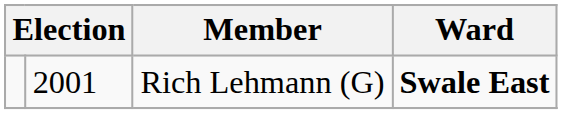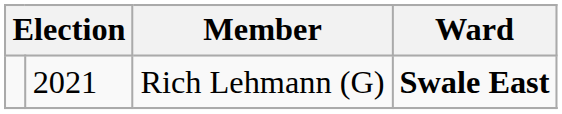(65, 81) 2001 -> (65, 81) 2021
